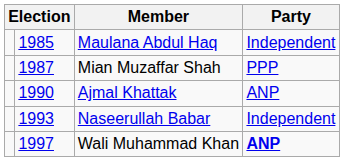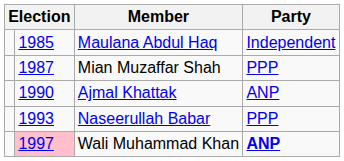(291, 118) Independent -> (262, 118) PPP
(36, 144) no background -> (36, 144) pink background
